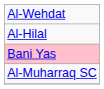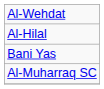(32, 53) pink background -> (32, 53) no background
